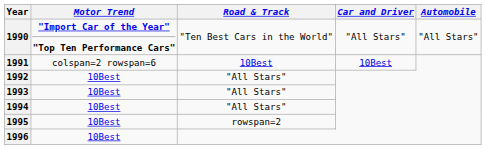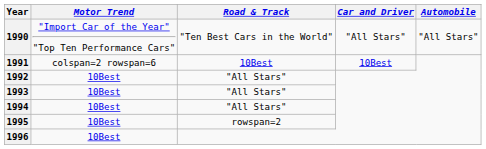(104, 37) bold -> (104, 37) normal
